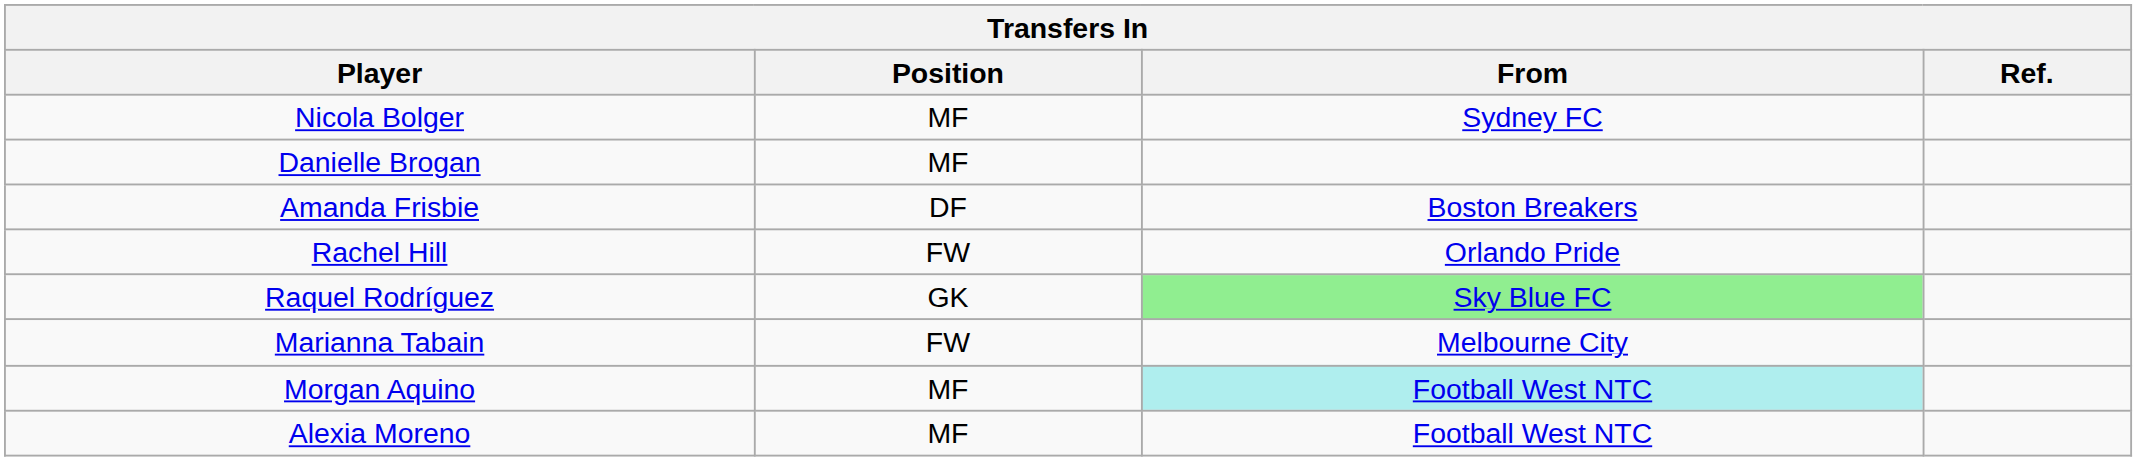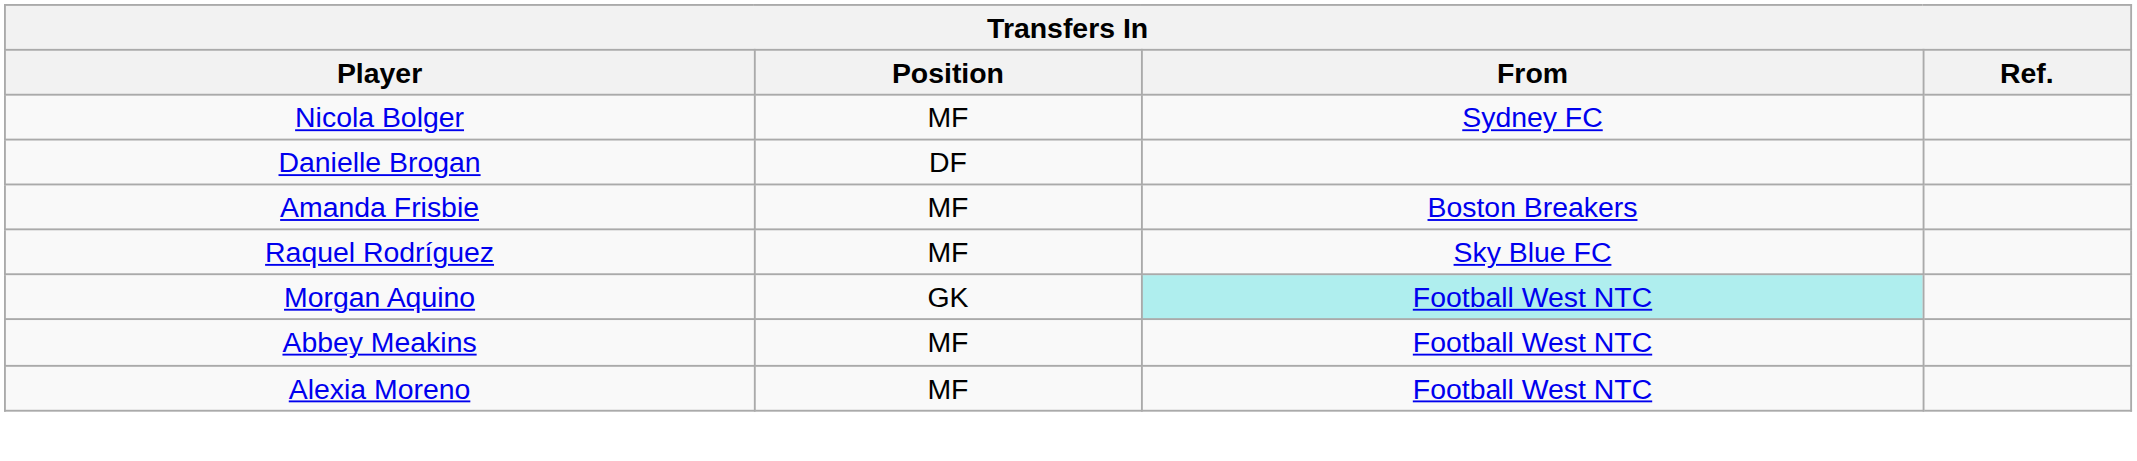(948, 163) MF -> (948, 163) DF
(948, 208) DF -> (948, 208) MF
- row: (380, 253)
(948, 298) GK -> (948, 253) MF
(1532, 298) lightgreen background -> (1532, 253) no background
- row: (380, 343)
(948, 388) MF -> (948, 298) GK
+ row: (380, 343)
